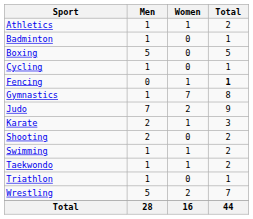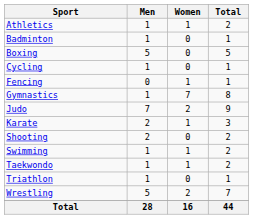(228, 81) bold -> (228, 81) normal
